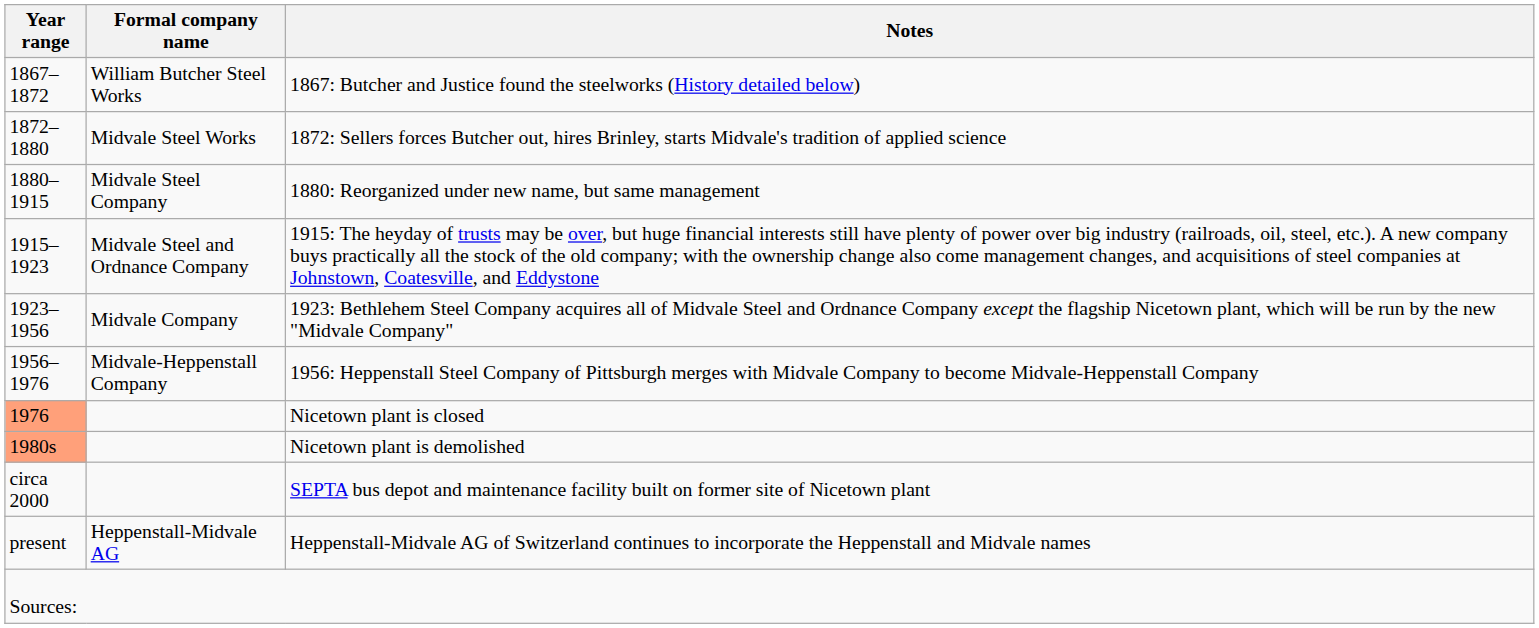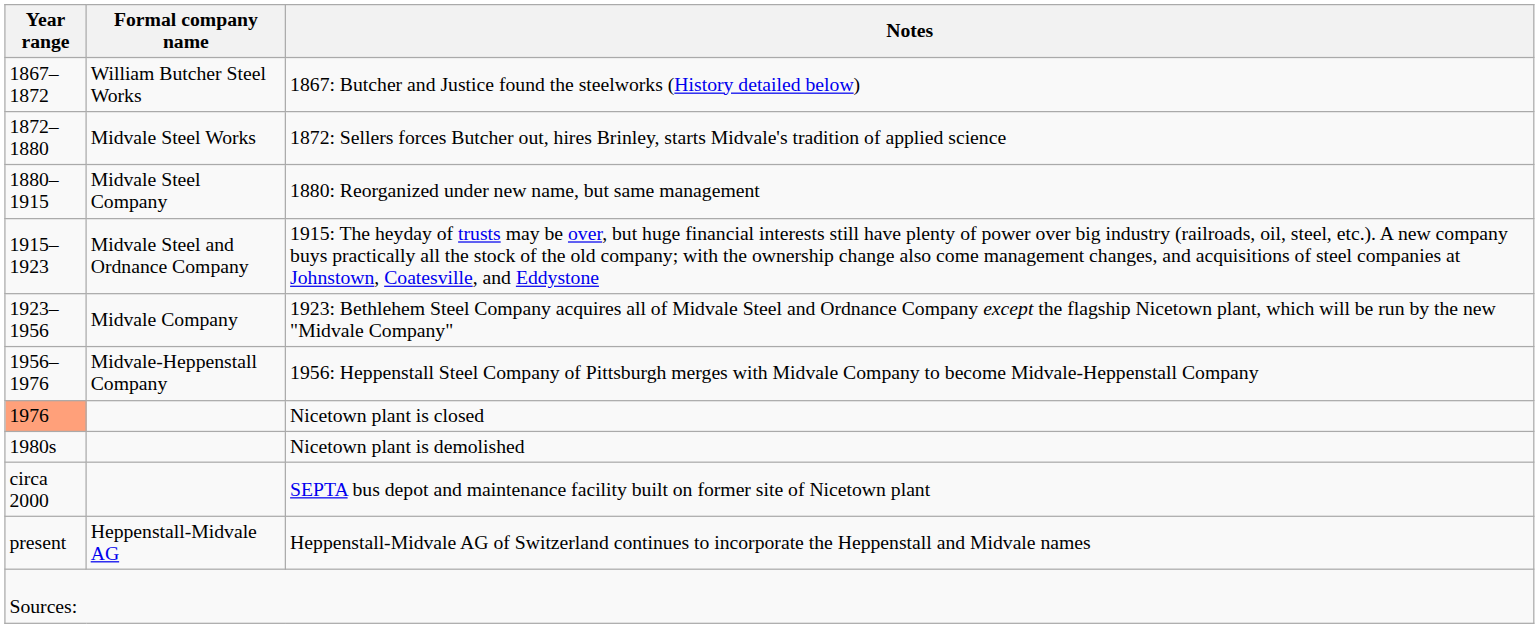(33, 446) lightsalmon background -> (33, 446) no background
